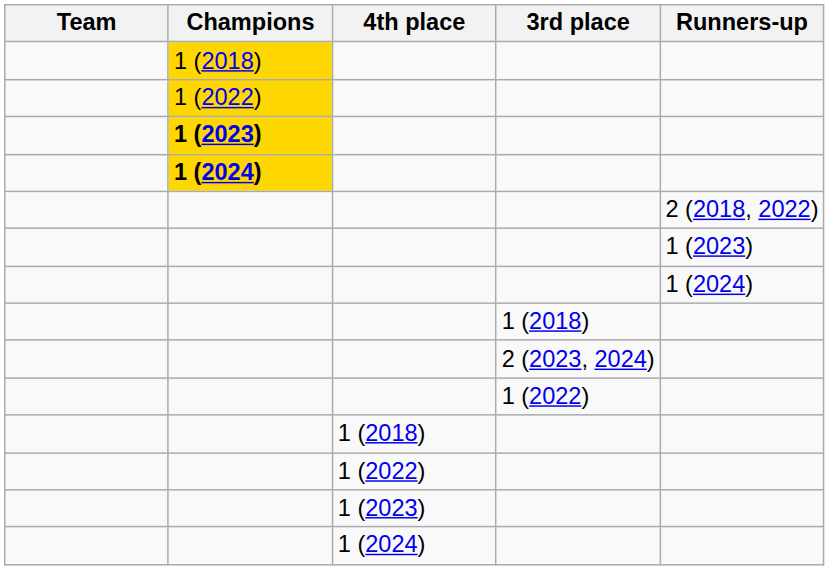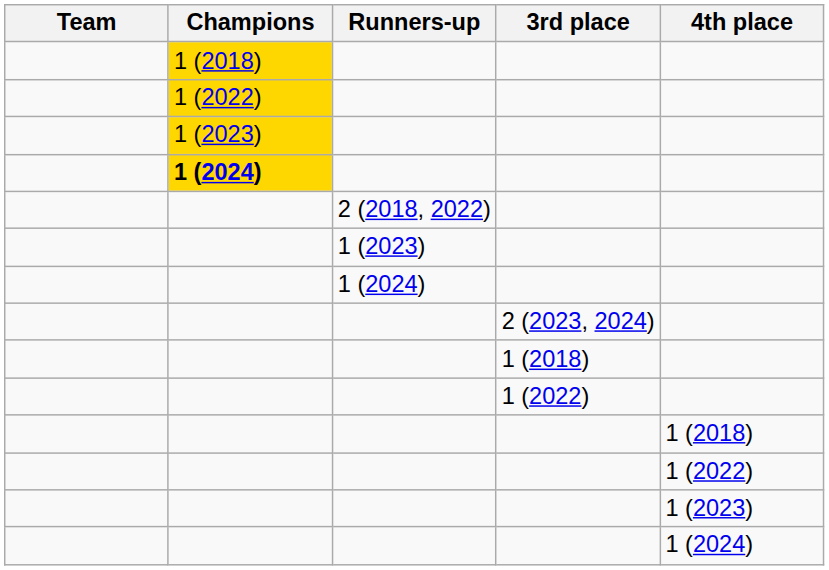columns swapped: (742, 23) <-> (414, 23)
(218, 135) bold -> (218, 135) normal
(545, 321) 1 (2018) -> (578, 321) 2 (2023, 2024)
(578, 358) 2 (2023, 2024) -> (545, 358) 1 (2018)
